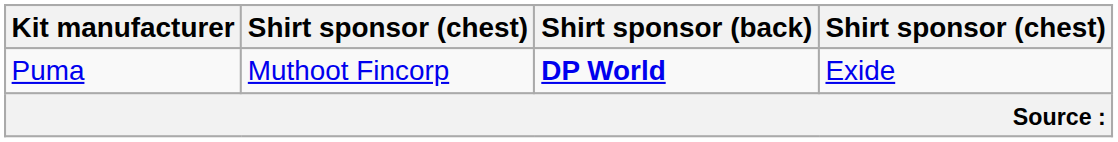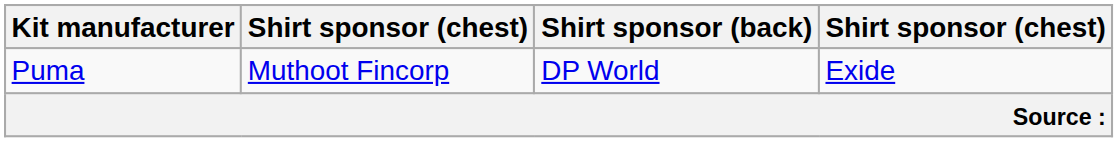(603, 71) bold -> (600, 71) normal
